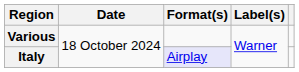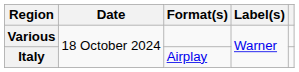(187, 57) lavender background -> (187, 57) no background
